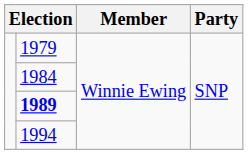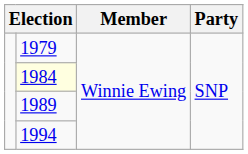(38, 76) no background -> (38, 76) lightyellow background
(38, 105) bold -> (38, 105) normal
